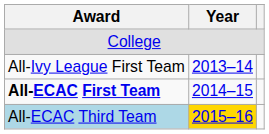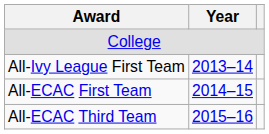(84, 91) bold -> (80, 91) normal
(82, 116) lightblue background -> (82, 116) no background
(222, 116) gold background -> (222, 116) no background
